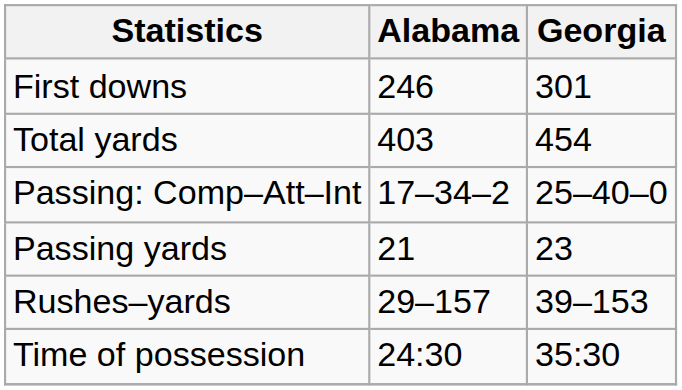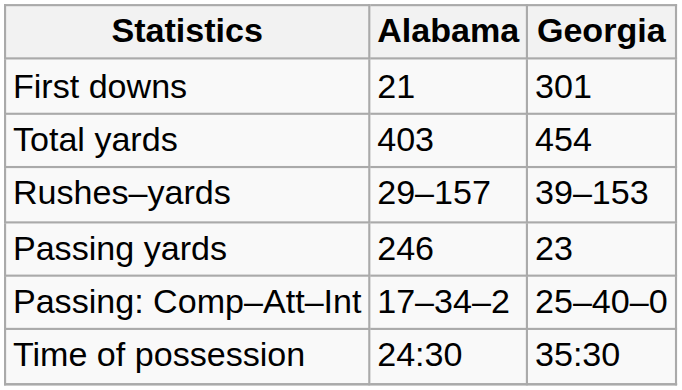(406, 85) 246 -> (396, 85) 21
rows swapped: (122, 301) <-> (187, 193)
(396, 247) 21 -> (406, 247) 246
